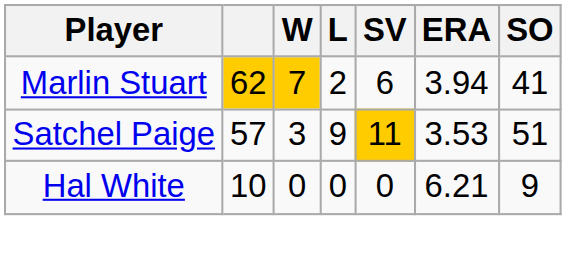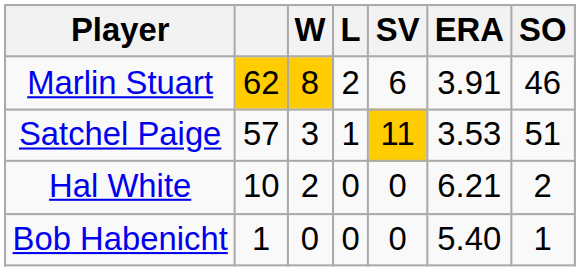(297, 82) 7 -> (310, 82) 8
(456, 82) 3.94 -> (469, 82) 3.91
(530, 82) 41 -> (543, 82) 46
(338, 134) 9 -> (351, 134) 1
(297, 186) 0 -> (310, 186) 2
(530, 186) 9 -> (543, 186) 2
+ row: (120, 238)
